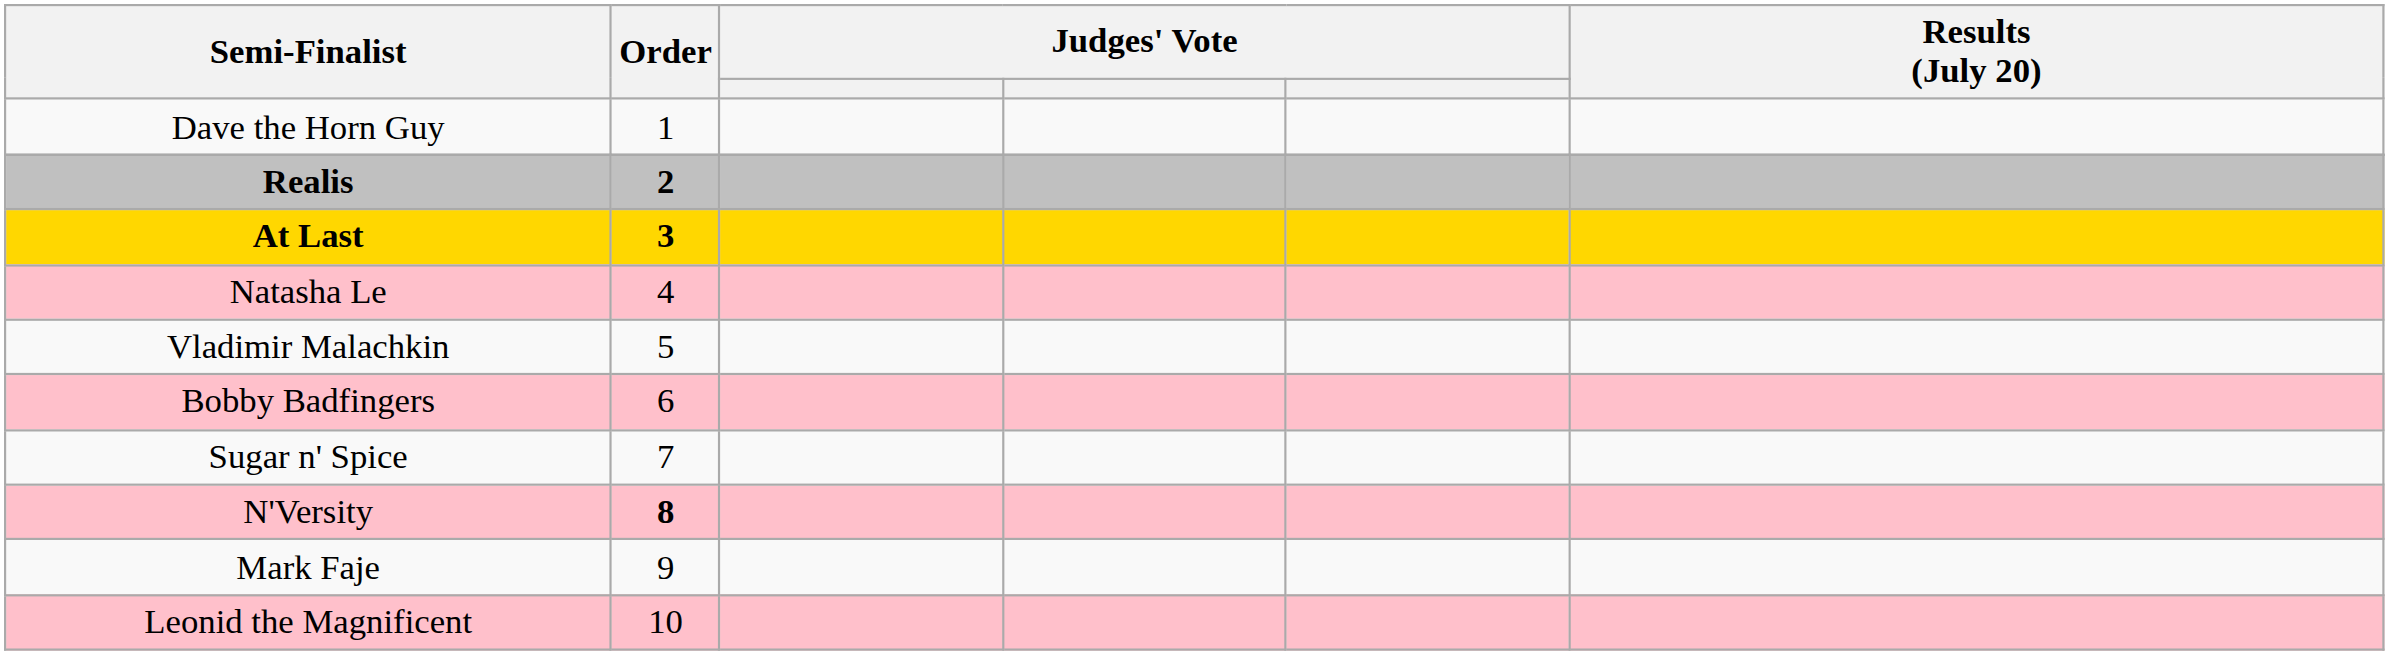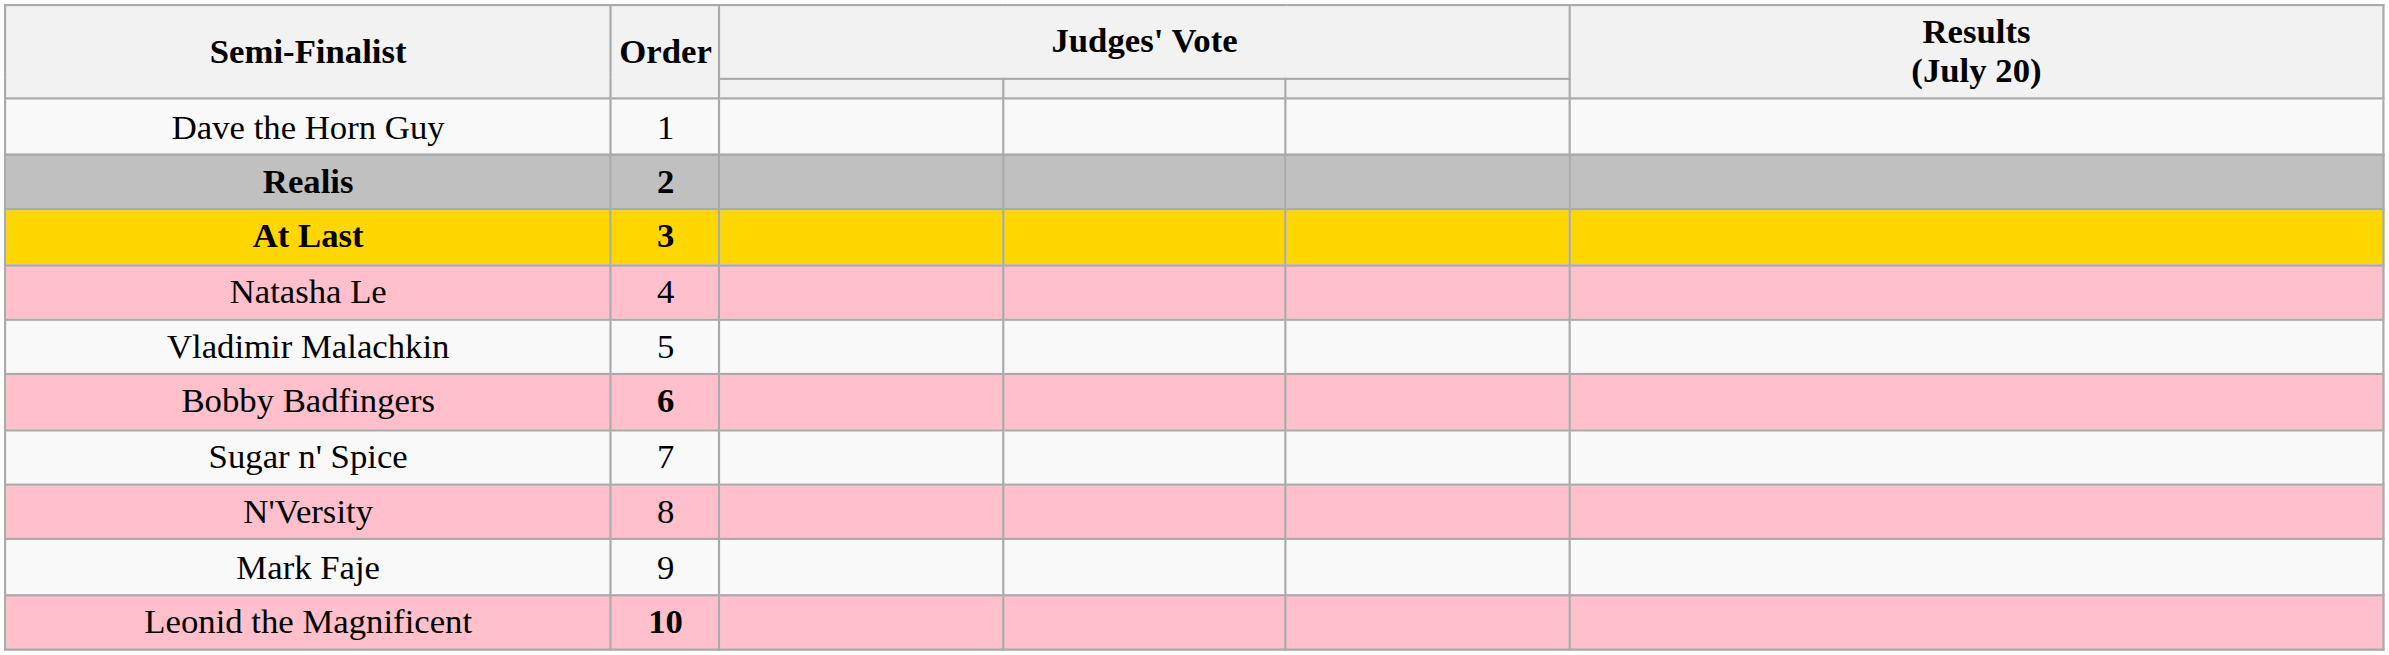(666, 401) normal -> (666, 401) bold
(666, 511) bold -> (666, 511) normal
(666, 621) normal -> (666, 621) bold
